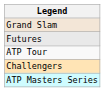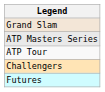(24, 39) Futures -> (52, 39) ATP Masters Series
(52, 80) ATP Masters Series -> (24, 80) Futures
